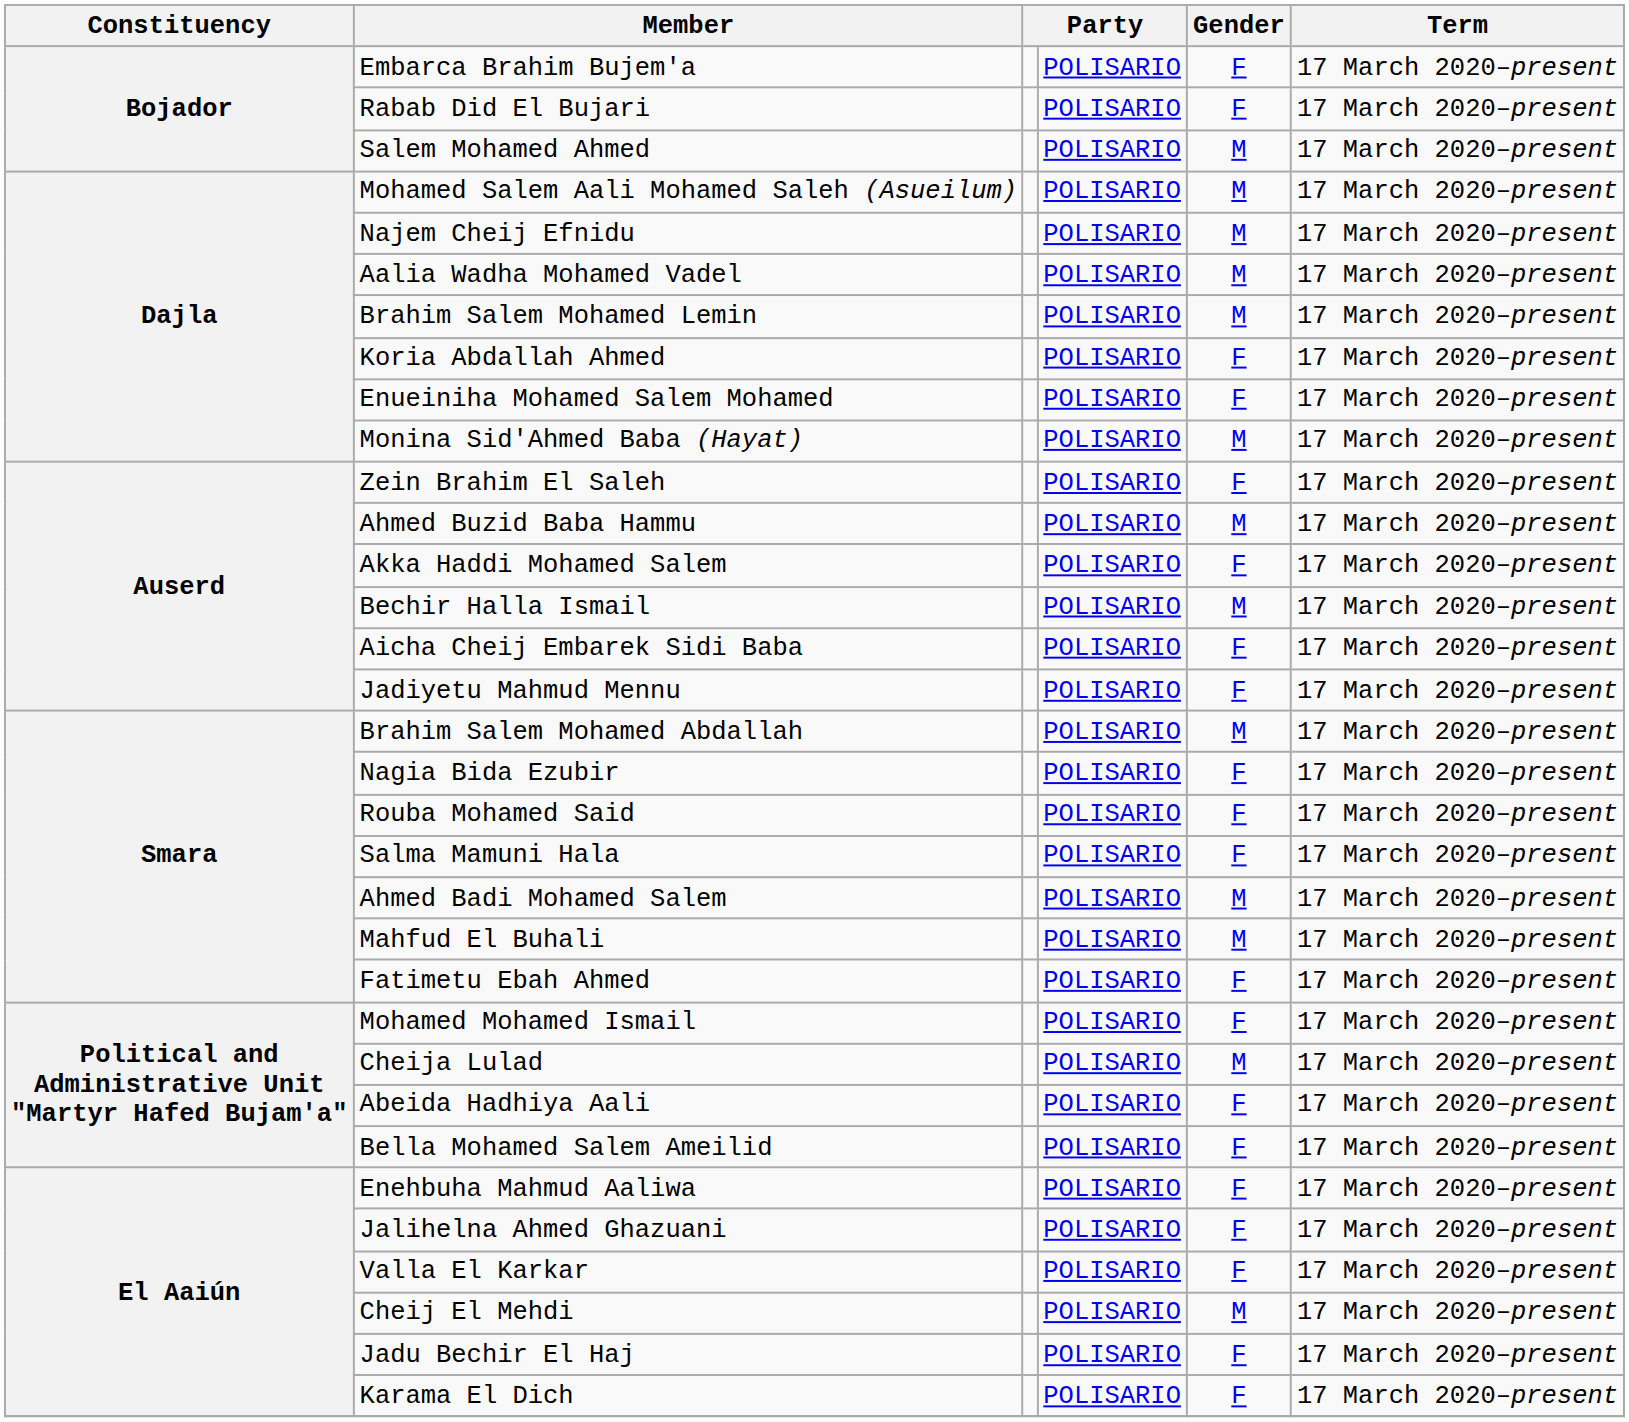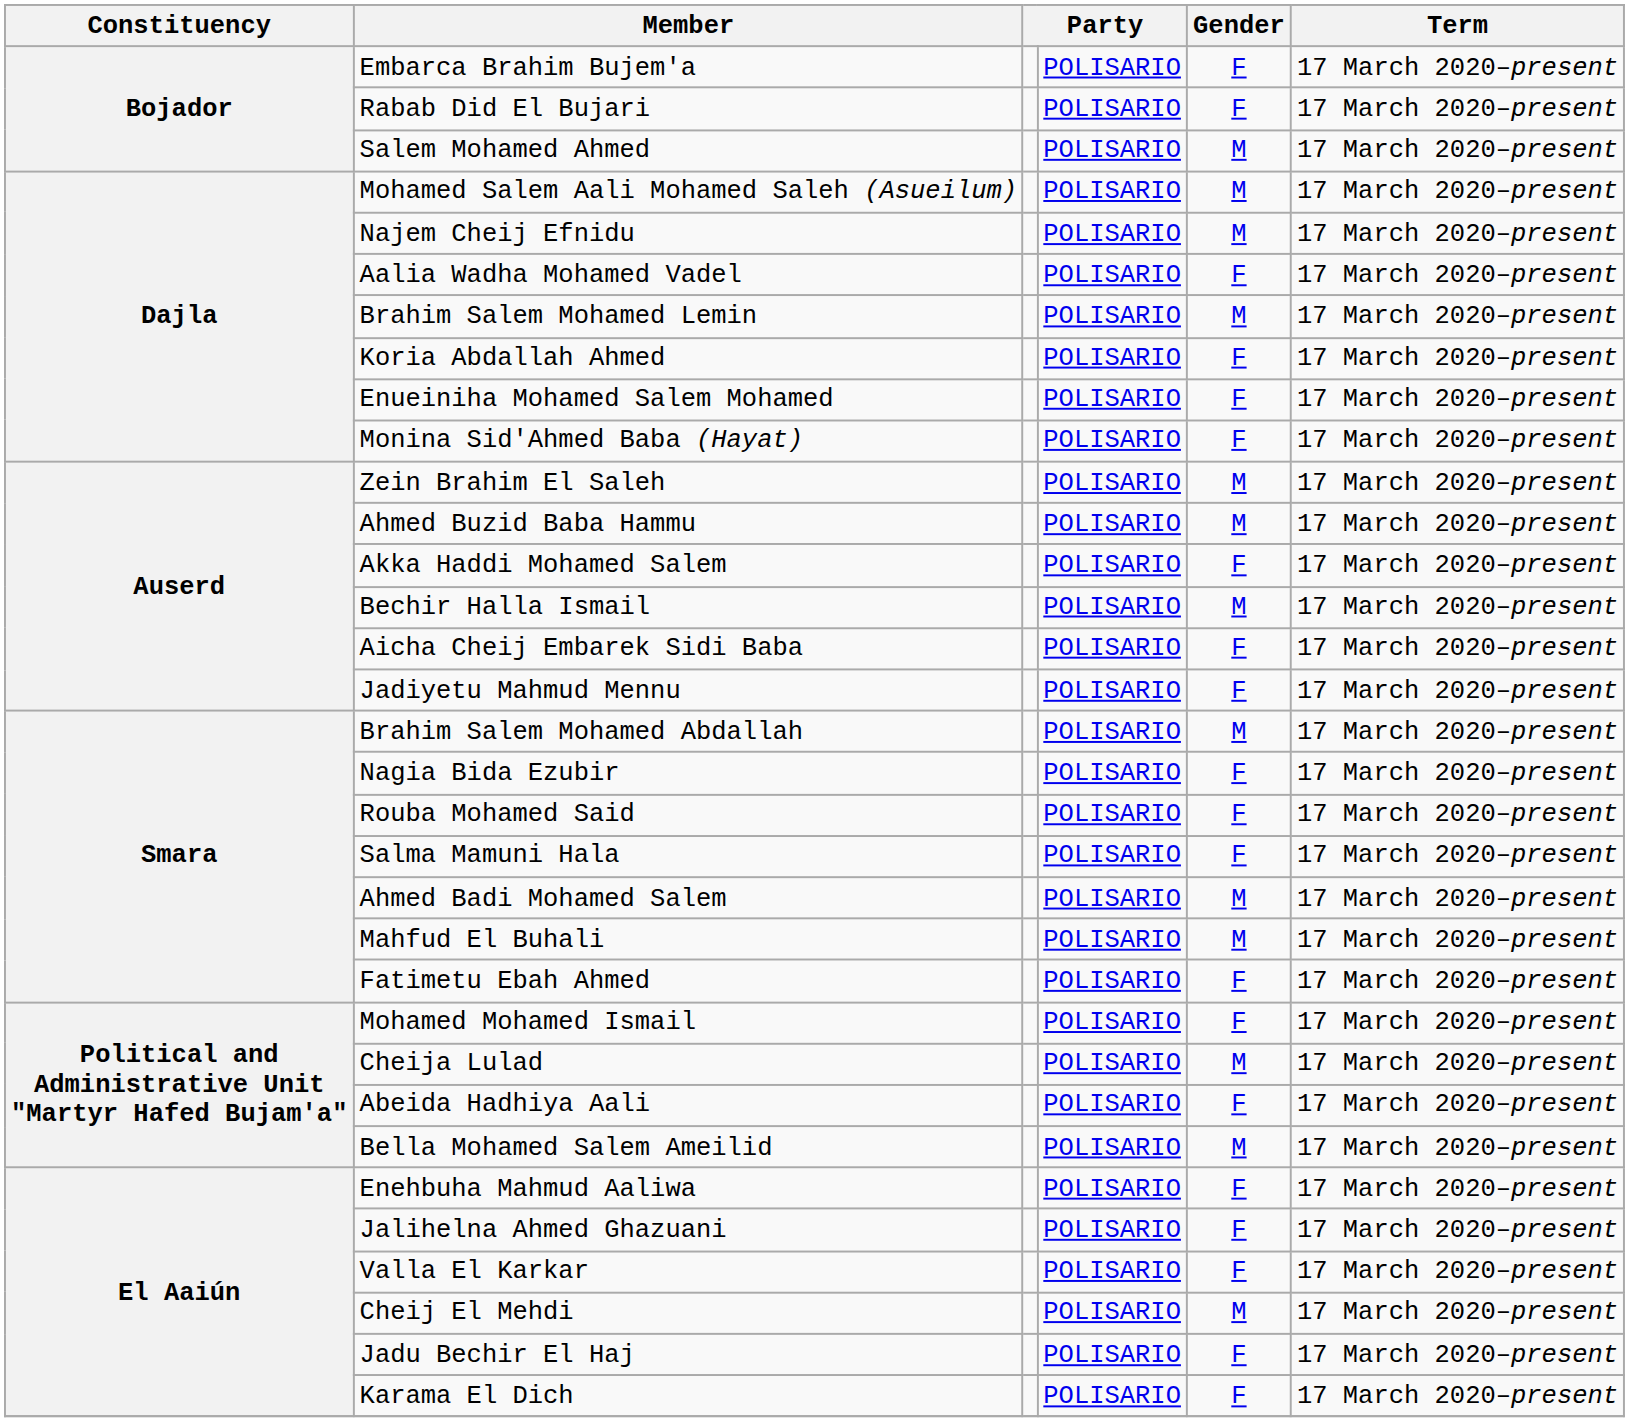(1239, 275) M -> (1239, 275) F
(1239, 441) M -> (1239, 441) F
(1239, 483) F -> (1239, 483) M
(1239, 1147) F -> (1239, 1147) M
